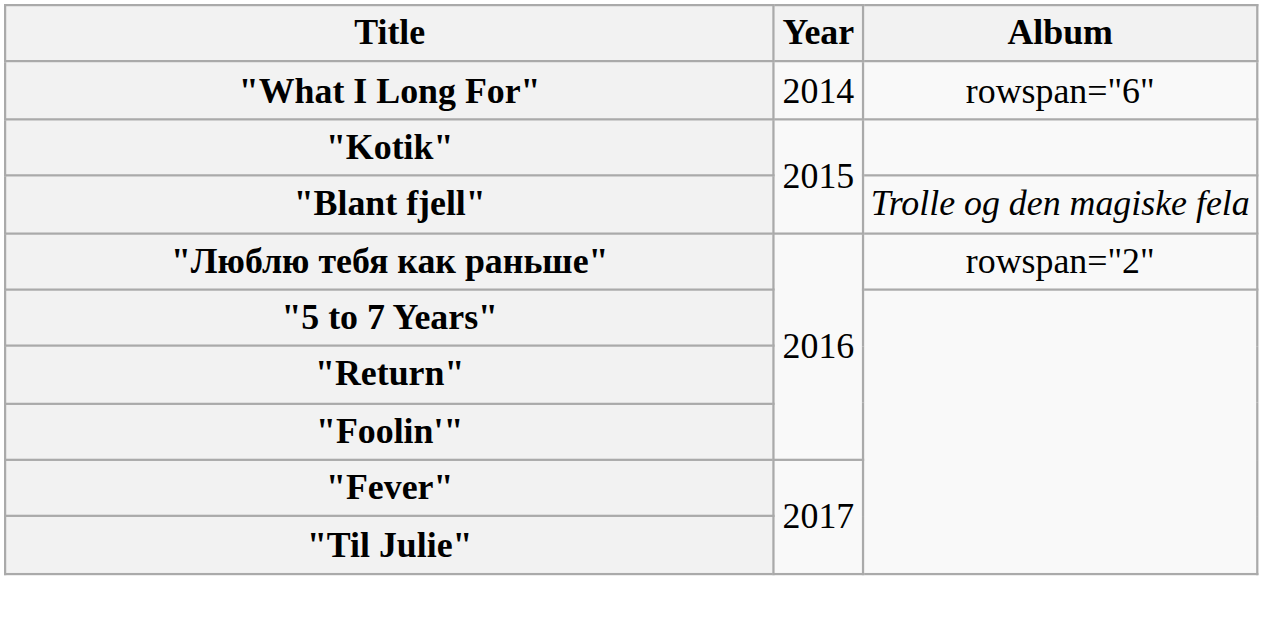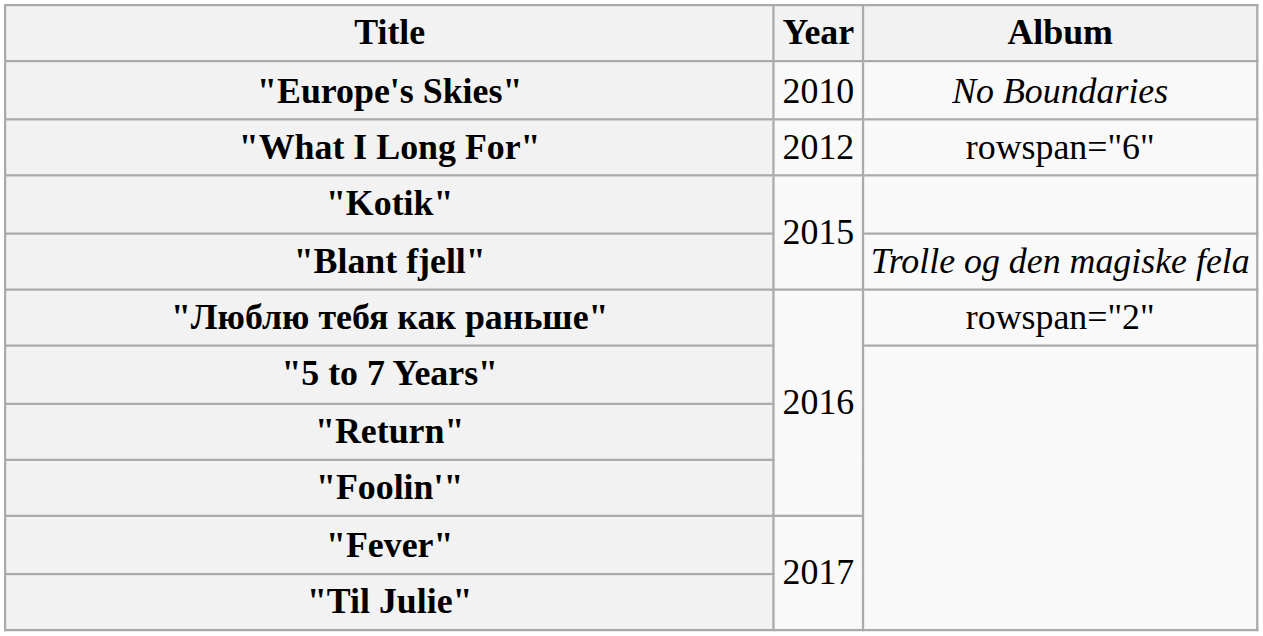+ row: (390, 89)
(818, 89) 2014 -> (818, 146) 2012
